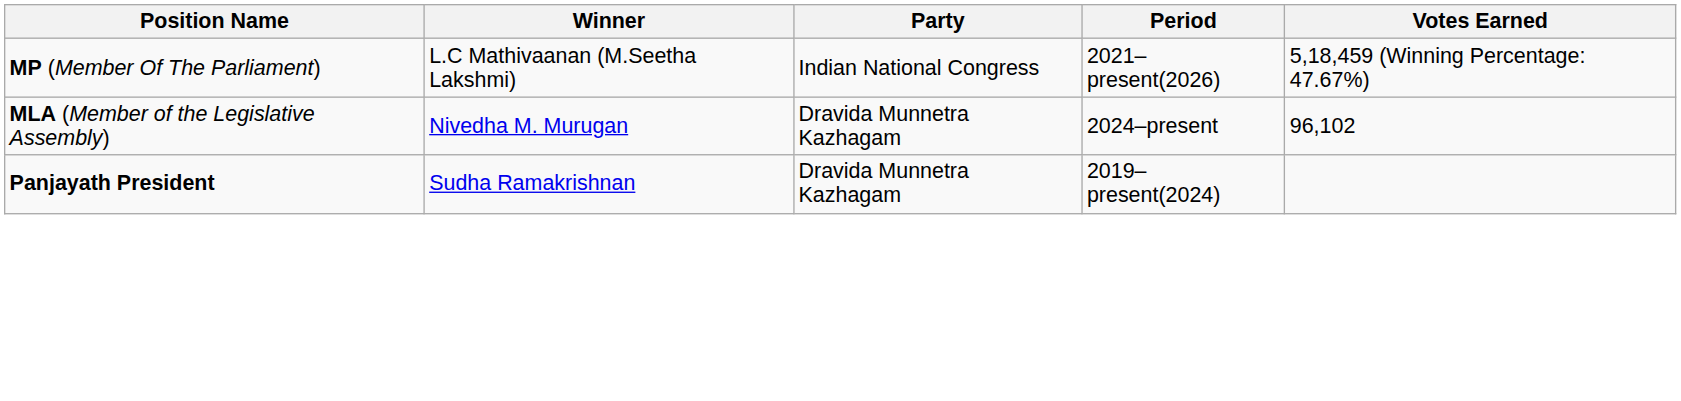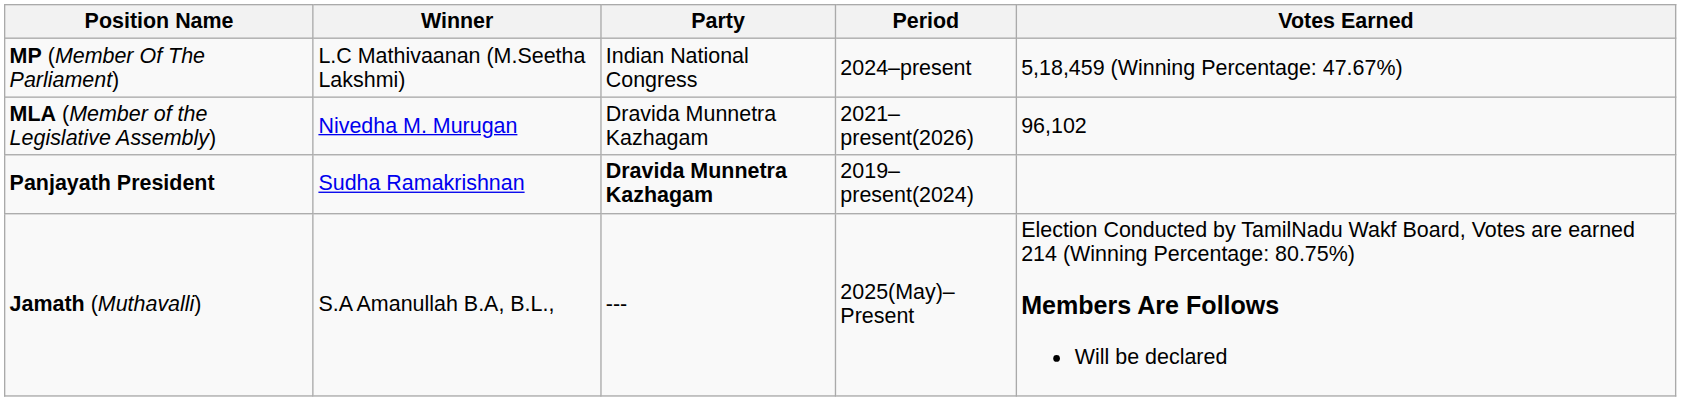(1154, 67) 2021–present(2026) -> (906, 67) 2024–present
(1152, 125) 2024–present -> (907, 125) 2021–present(2026)
(884, 183) normal -> (696, 183) bold
+ row: (106, 304)
